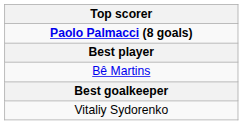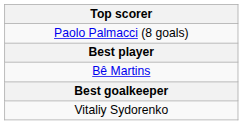(121, 33) bold -> (121, 33) normal
